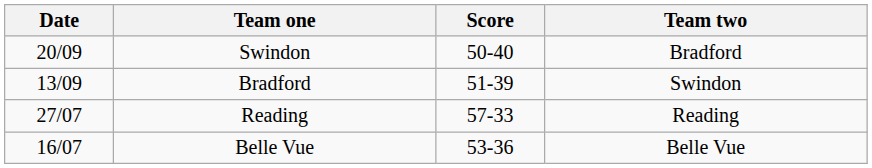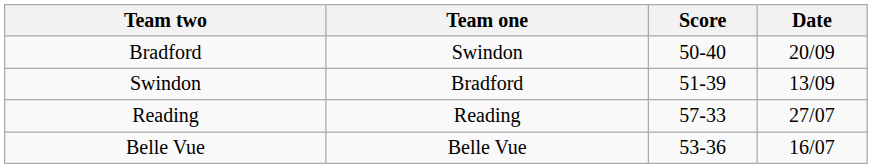columns swapped: (59, 20) <-> (706, 20)
